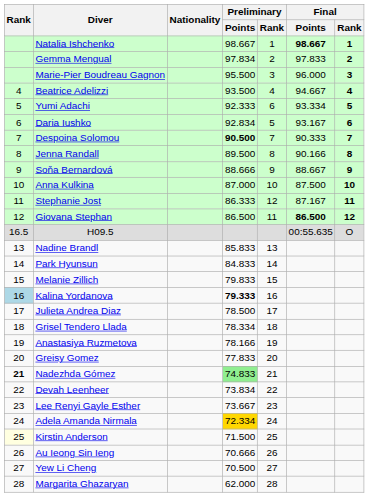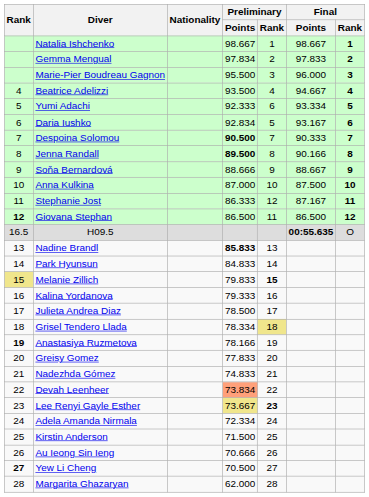(311, 43) bold -> (311, 43) normal
(240, 153) normal -> (240, 153) bold
(19, 216) normal -> (19, 216) bold
(311, 216) bold -> (311, 216) normal
(311, 232) normal -> (311, 232) bold
(240, 248) normal -> (240, 248) bold
(19, 279) no background -> (19, 279) khaki background
(272, 279) normal -> (272, 279) bold
(19, 295) lightblue background -> (19, 295) no background
(240, 295) bold -> (240, 295) normal
(272, 327) no background -> (272, 327) khaki background
(19, 342) normal -> (19, 342) bold
(19, 374) bold -> (19, 374) normal
(240, 374) lightgreen background -> (240, 374) no background
(240, 389) no background -> (240, 389) lightsalmon background
(240, 405) no background -> (240, 405) khaki background
(272, 405) normal -> (272, 405) bold
(240, 421) gold background -> (240, 421) no background
(19, 437) lightyellow background -> (19, 437) no background
(19, 468) normal -> (19, 468) bold
